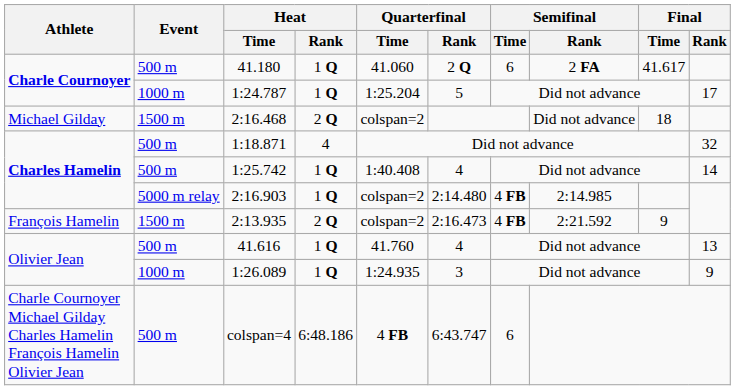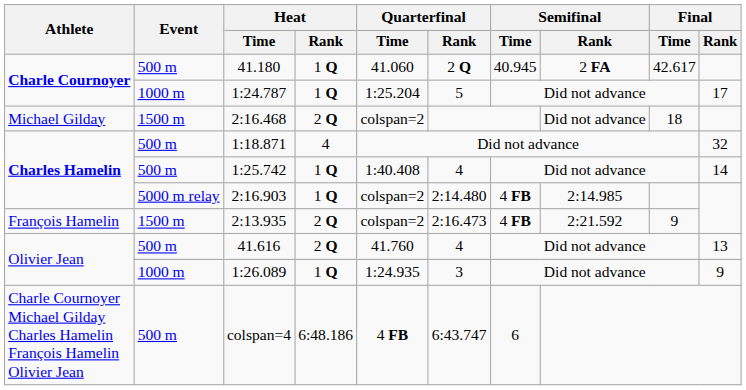(510, 67) 6 -> (515, 67) 40.945
(664, 67) 41.617 -> (674, 67) 42.617
(326, 247) 1 Q -> (326, 247) 2 Q
